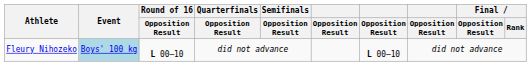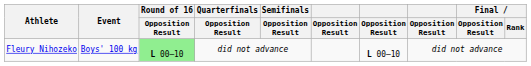(109, 50) lightblue background -> (109, 50) no background
(167, 54) no background -> (167, 54) lightgreen background
